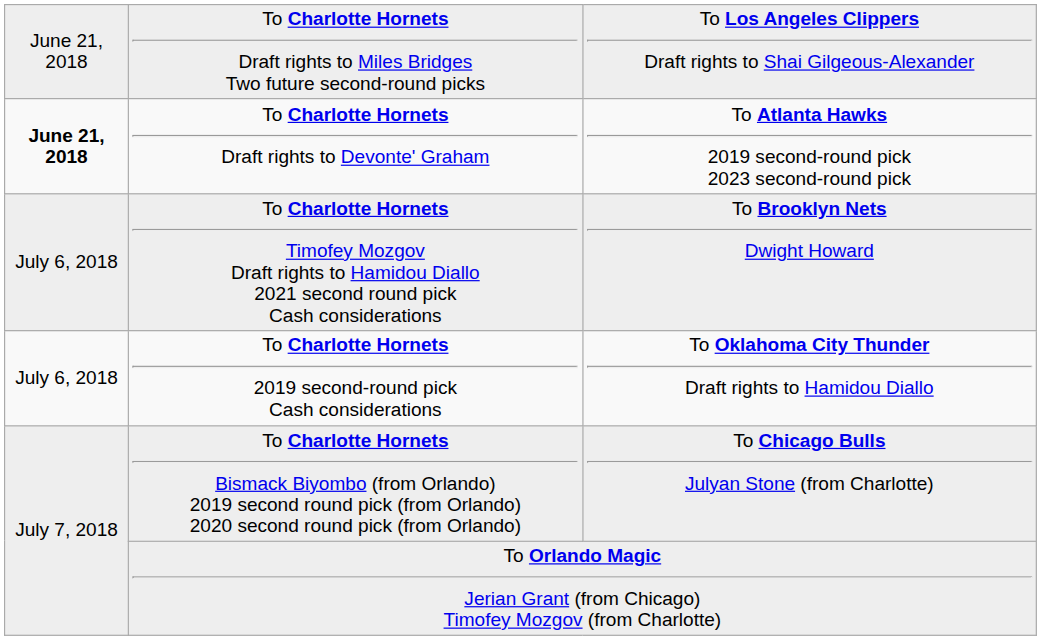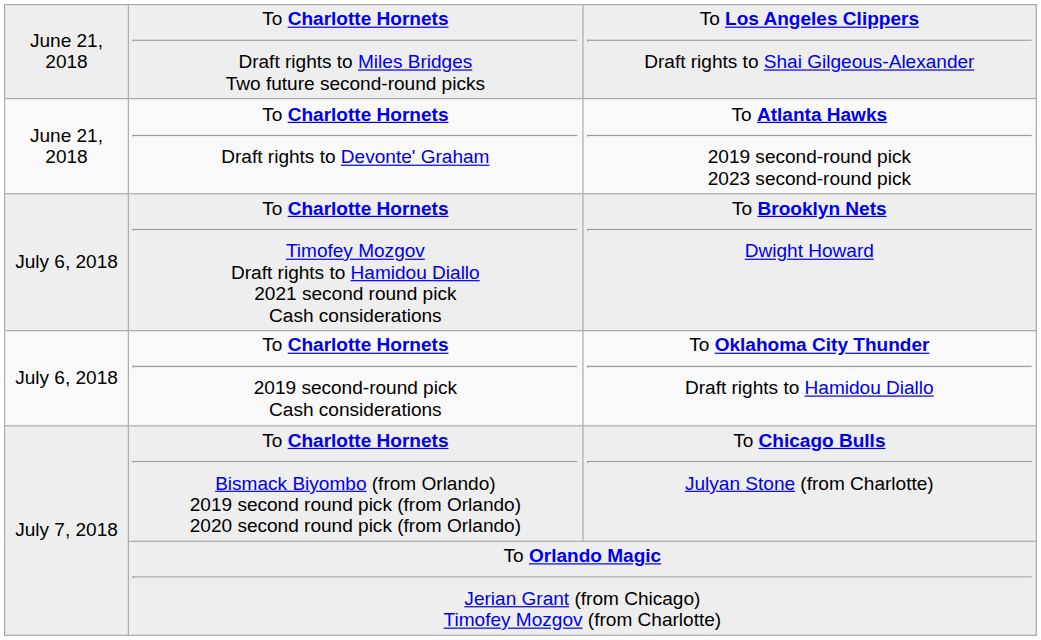(66, 146) bold -> (66, 146) normal
